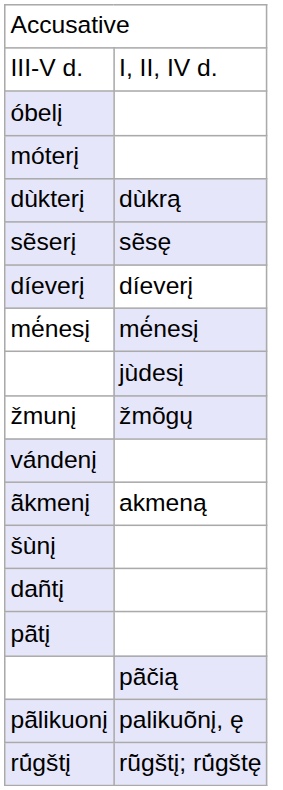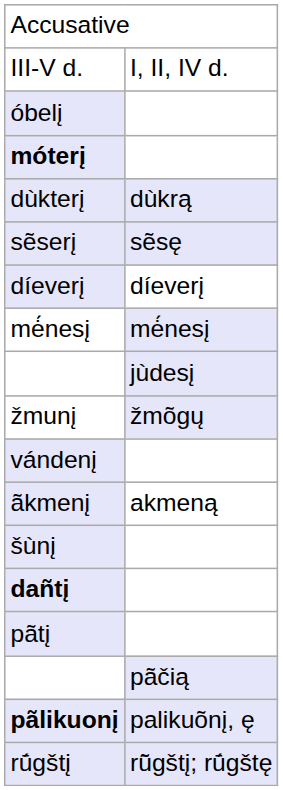(45, 155) normal -> (48, 155) bold
(37, 589) normal -> (40, 589) bold
(59, 719) normal -> (65, 719) bold
